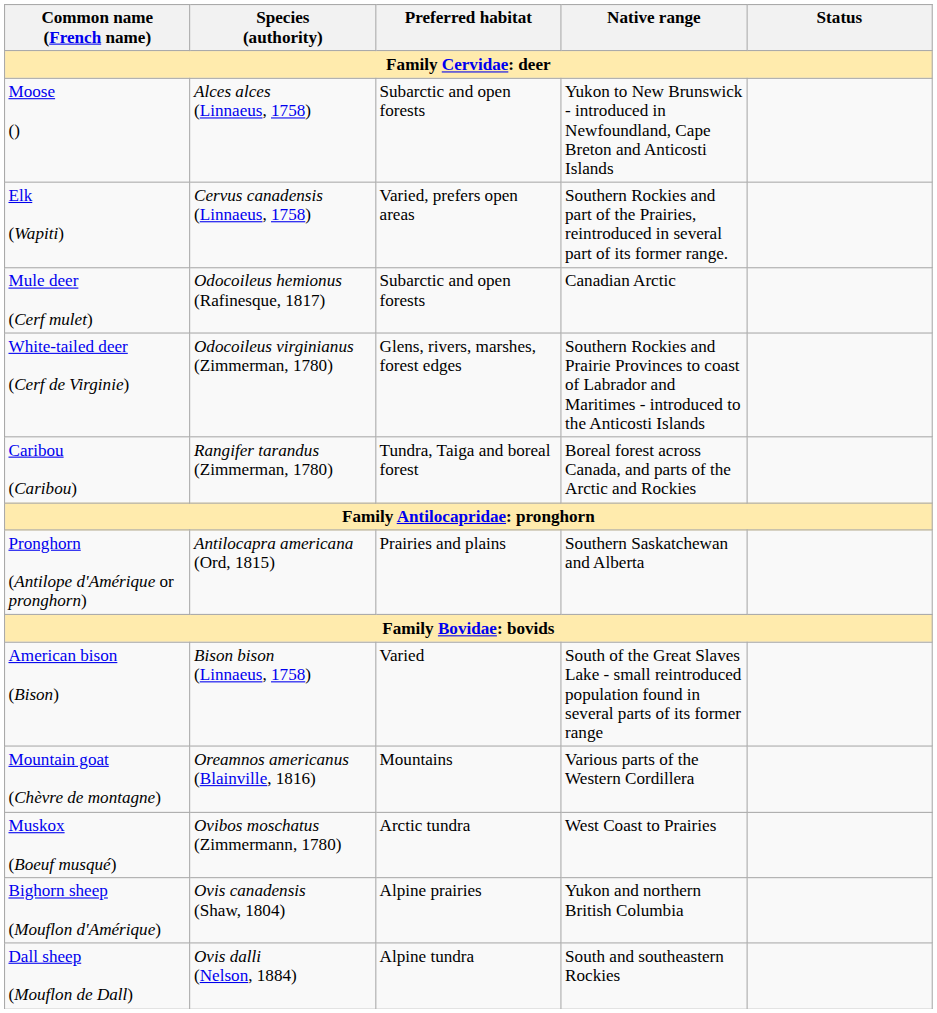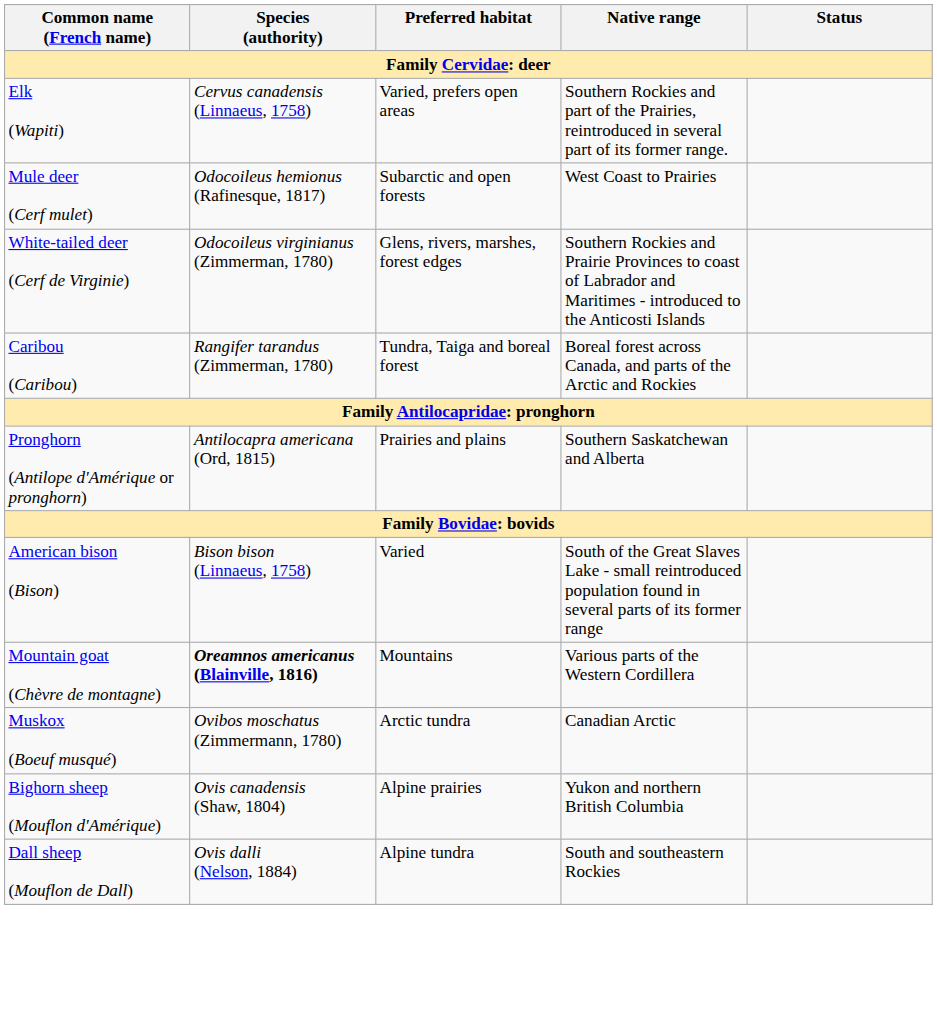- row: (32, 110)
(620, 280) Canadian Arctic -> (641, 176) West Coast to Prairies
(271, 769) normal -> (274, 665) bold
(641, 825) West Coast to Prairies -> (620, 721) Canadian Arctic
